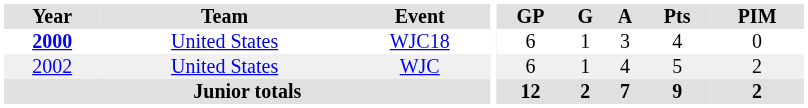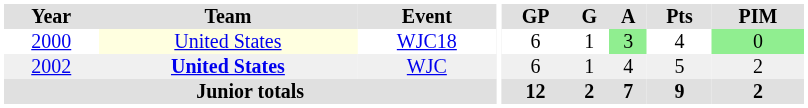(52, 41) bold -> (51, 41) normal
(225, 41) no background -> (228, 41) lightyellow background
(625, 41) no background -> (628, 41) lightgreen background
(757, 41) no background -> (758, 41) lightgreen background
(225, 66) normal -> (228, 66) bold
